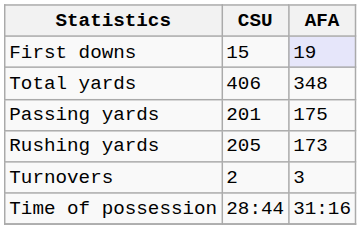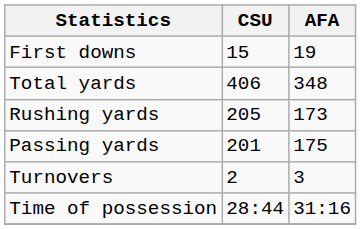(305, 52) lavender background -> (305, 52) no background
rows swapped: (84, 146) <-> (84, 115)
